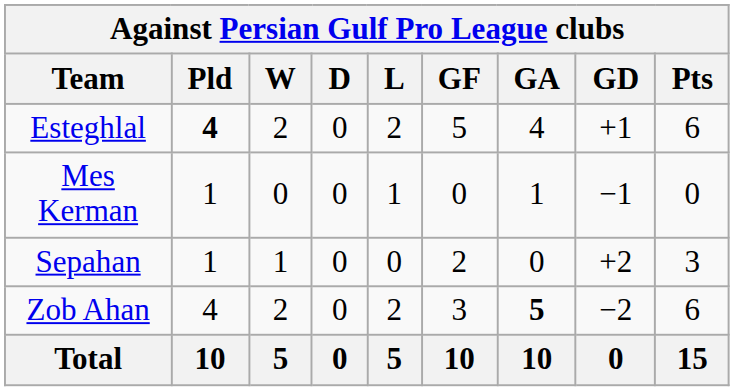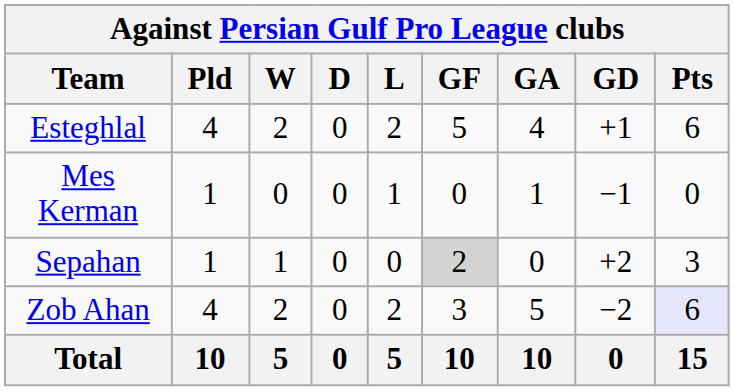(210, 127) bold -> (210, 127) normal
(459, 260) no background -> (459, 260) lightgrey background
(537, 310) bold -> (537, 310) normal
(692, 310) no background -> (692, 310) lavender background
